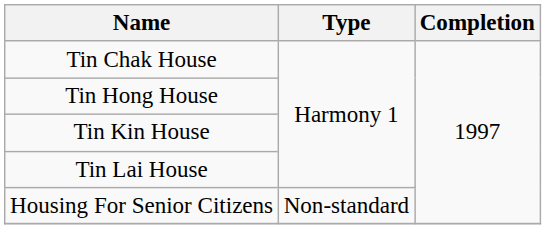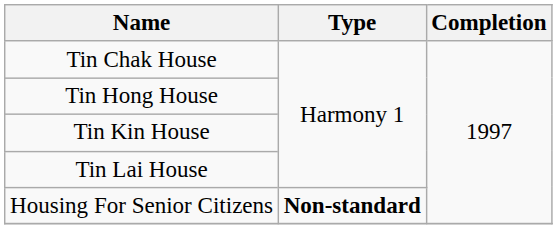(346, 205) normal -> (352, 205) bold
